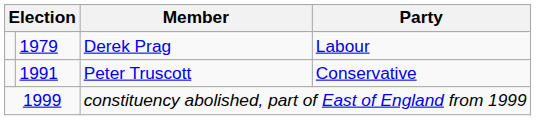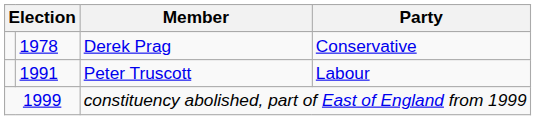(39, 45) 1979 -> (39, 45) 1978
(343, 45) Labour -> (366, 45) Conservative
(366, 73) Conservative -> (343, 73) Labour
